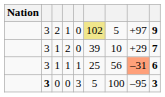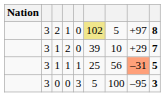(155, 30) 9 -> (155, 30) 8
(155, 65) 6 -> (155, 65) 5
(47, 83) bold -> (47, 83) normal
